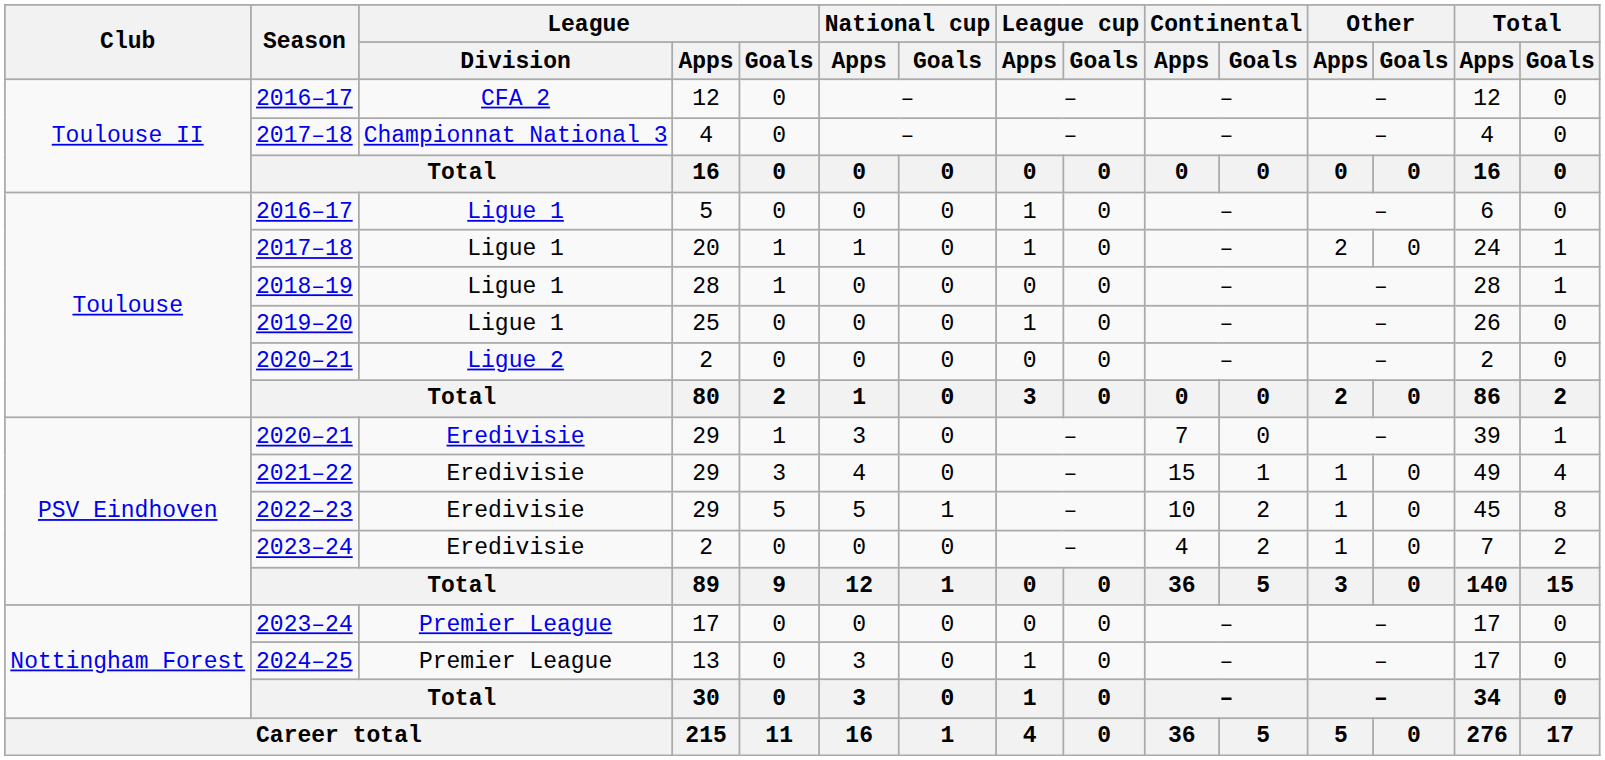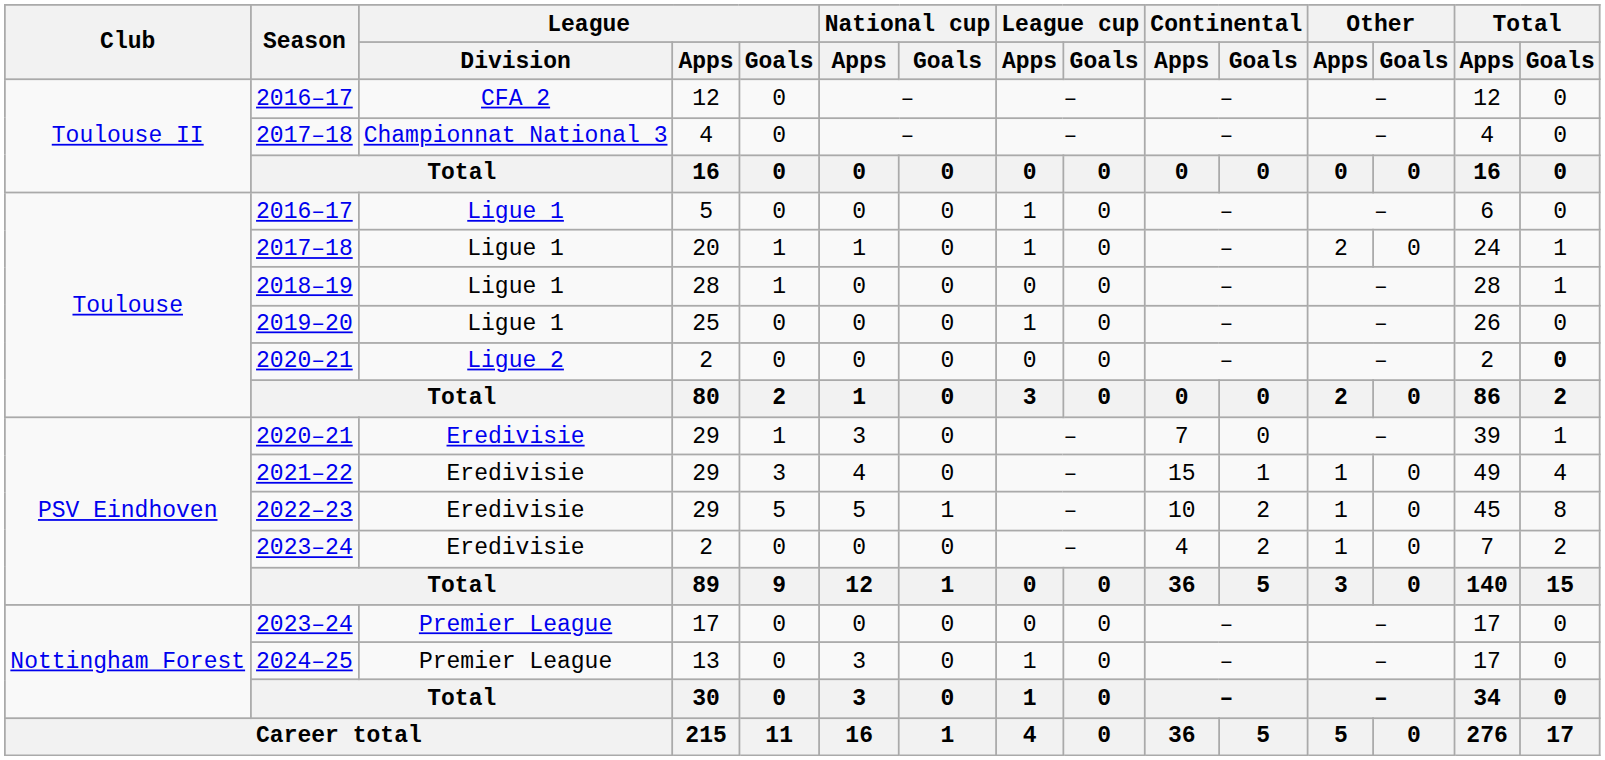(1560, 361) normal -> (1560, 361) bold
